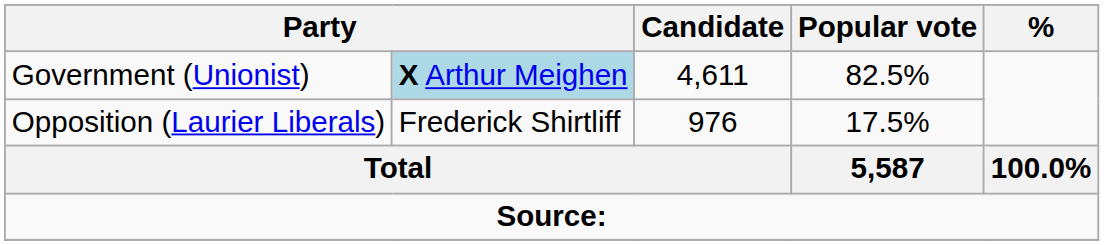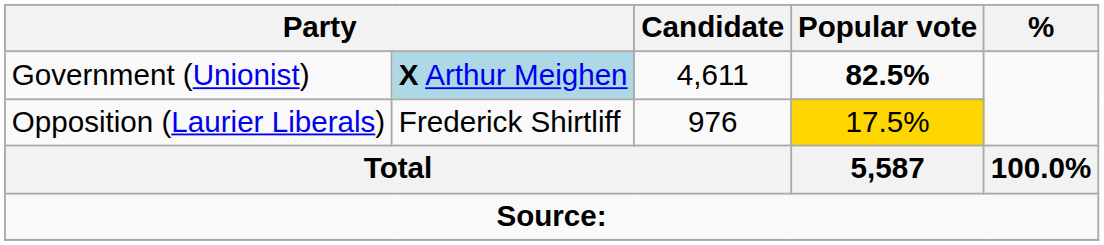(888, 74) normal -> (888, 74) bold
(888, 121) no background -> (888, 121) gold background
